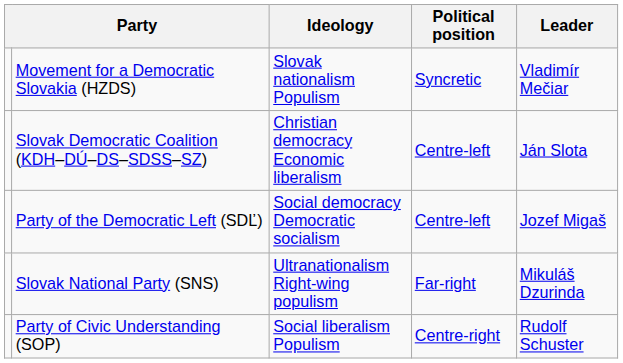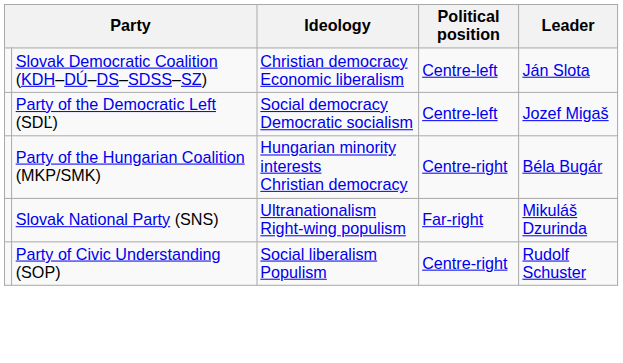- row: (115, 79)
+ row: (130, 166)
